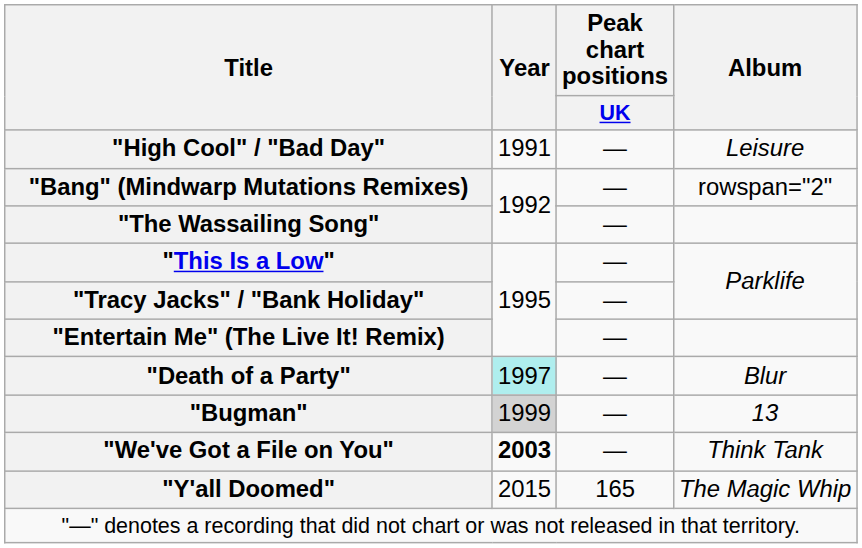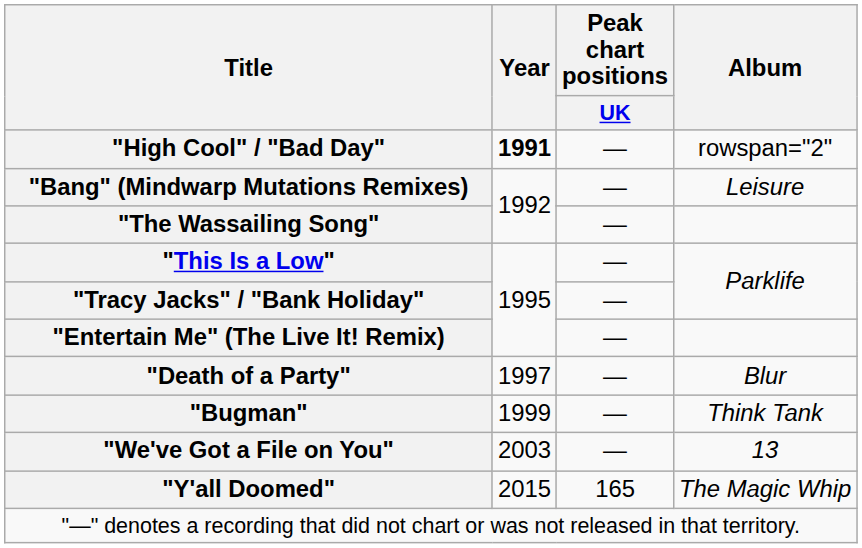(525, 148) normal -> (525, 148) bold
(765, 148) Leisure -> (765, 148) rowspan="2"
(765, 186) rowspan="2" -> (765, 186) Leisure
(525, 375) paleturquoise background -> (525, 375) no background
(525, 413) lightgrey background -> (525, 413) no background
(765, 413) 13 -> (765, 413) Think Tank
(525, 451) bold -> (525, 451) normal
(765, 451) Think Tank -> (765, 451) 13
